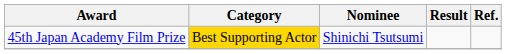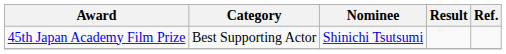(254, 37) gold background -> (254, 37) no background
